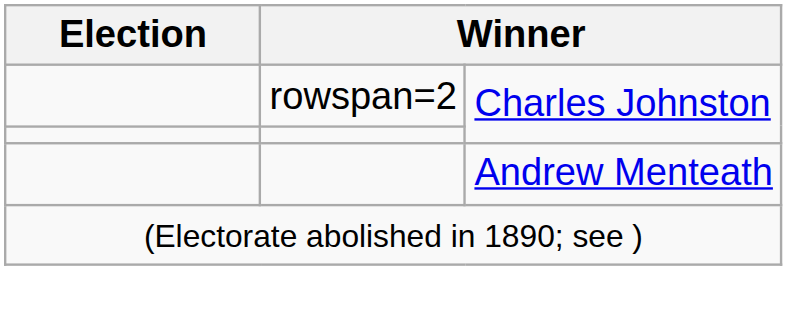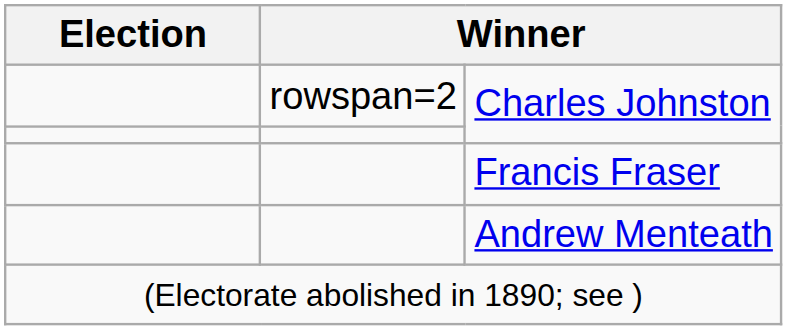+ row: (363, 174)
